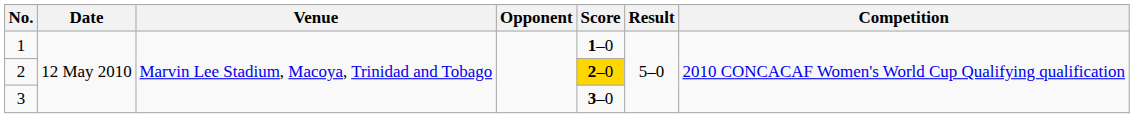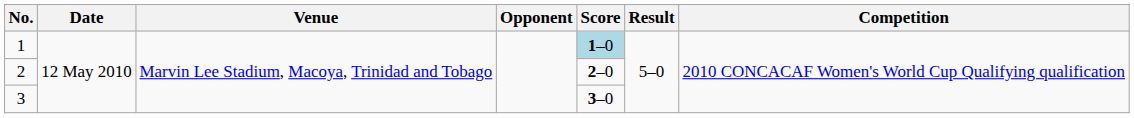(601, 44) no background -> (601, 44) lightblue background
(601, 71) gold background -> (601, 71) no background
